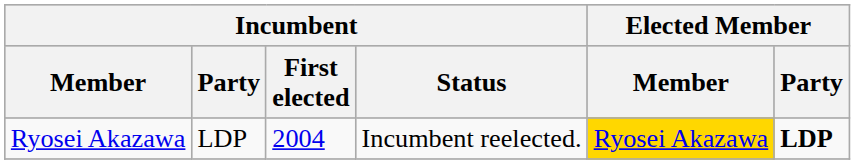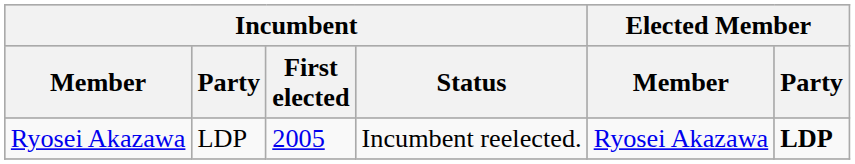(299, 138) 2004 -> (299, 138) 2005
(681, 138) gold background -> (681, 138) no background
